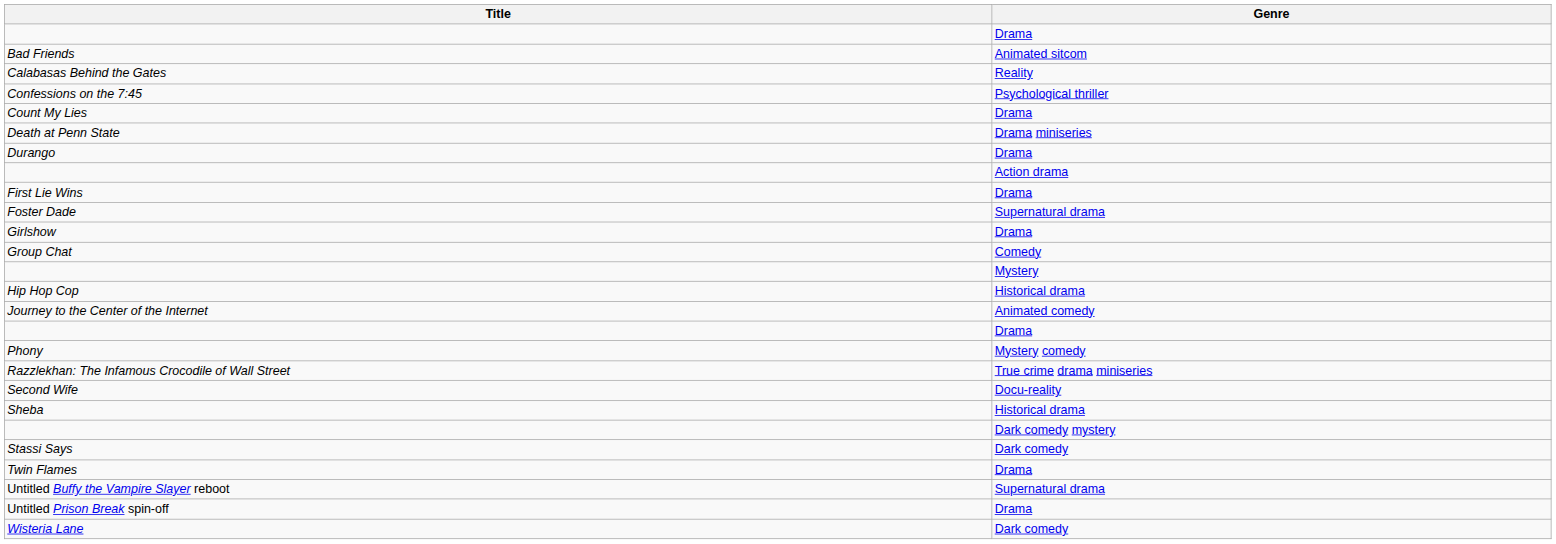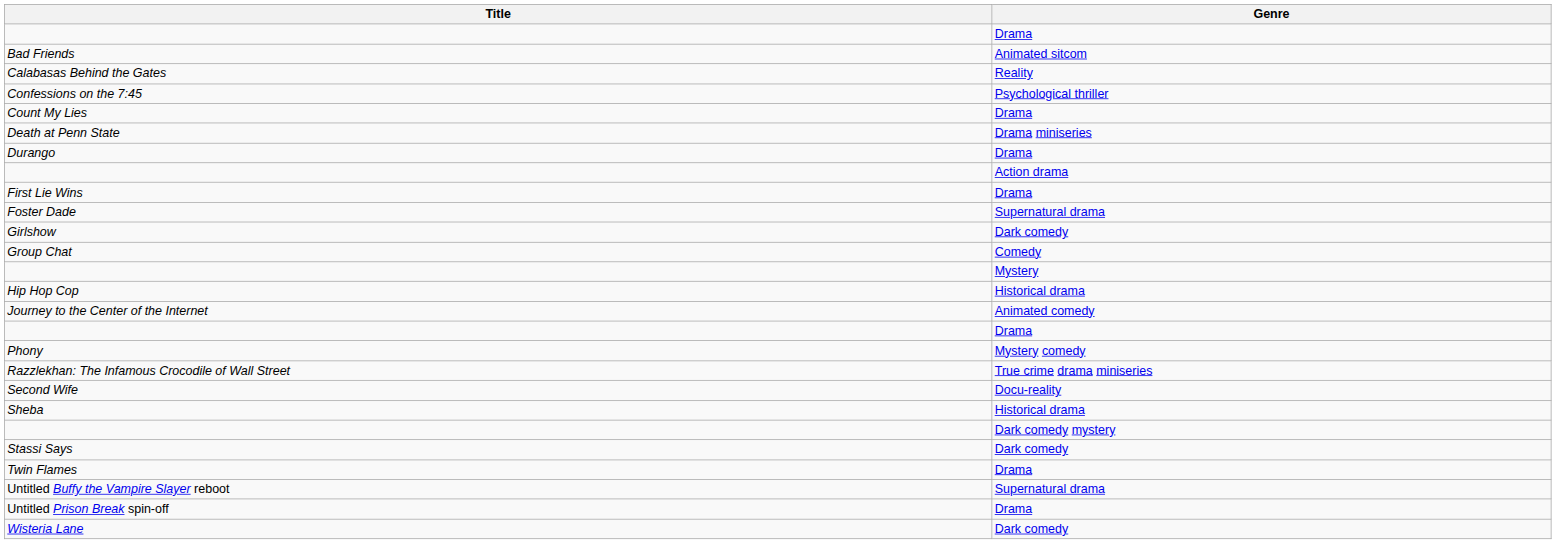(1013, 232) Drama -> (1031, 232) Dark comedy
